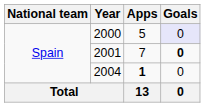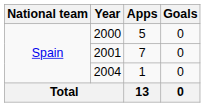(180, 33) lavender background -> (180, 33) no background
(180, 53) bold -> (180, 53) normal
(142, 72) bold -> (142, 72) normal
